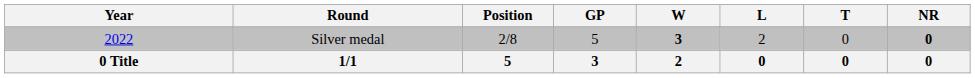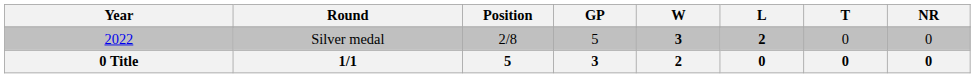(762, 38) normal -> (762, 38) bold
(929, 38) bold -> (929, 38) normal
